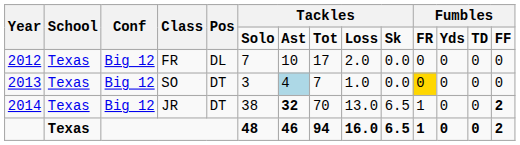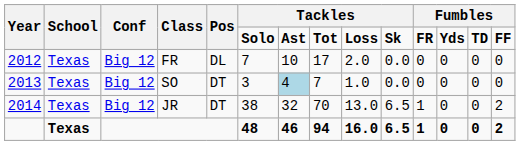(421, 84) gold background -> (421, 84) no background
(290, 107) bold -> (290, 107) normal
(499, 107) bold -> (499, 107) normal
